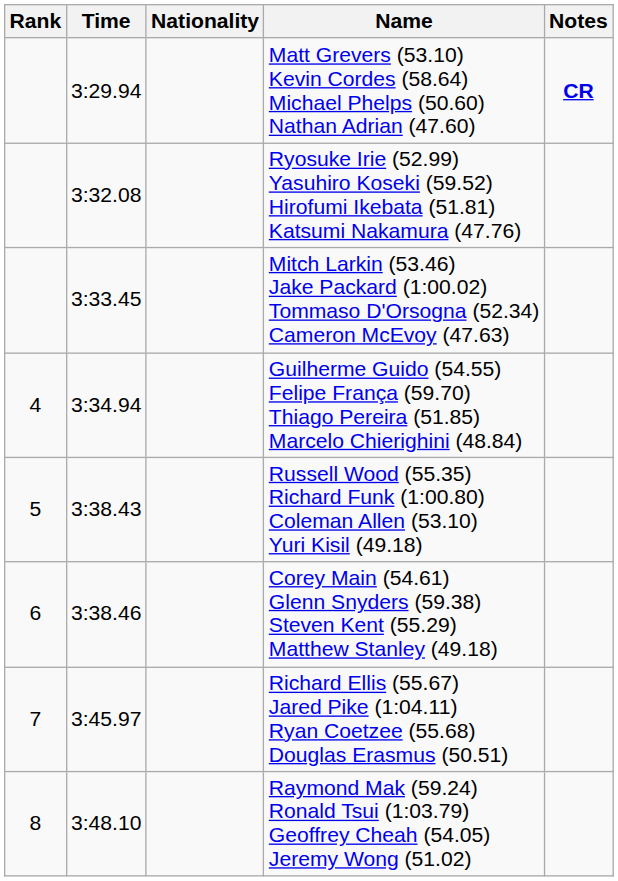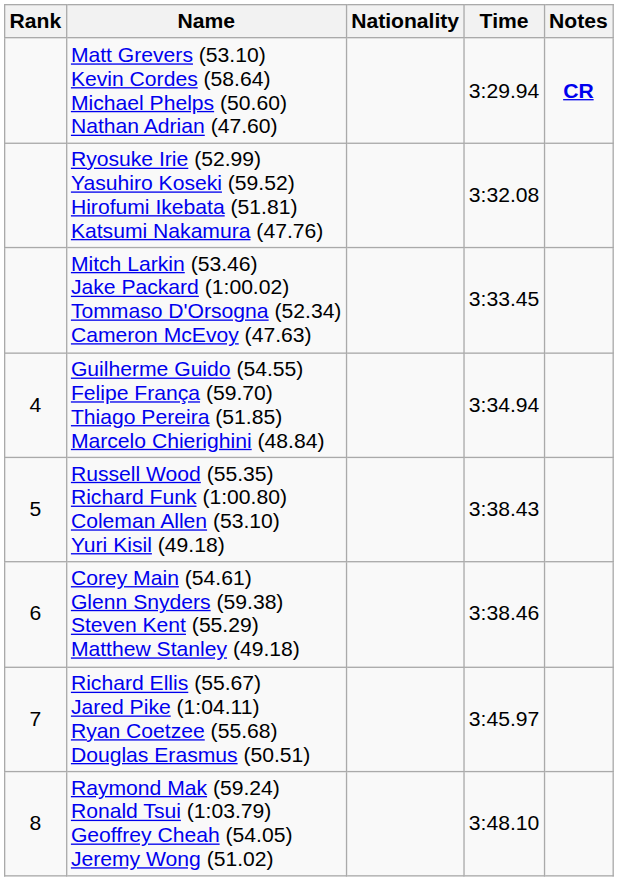columns swapped: (404, 21) <-> (106, 21)
